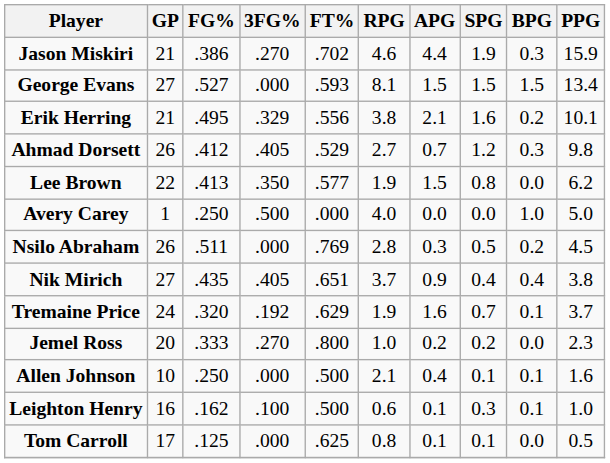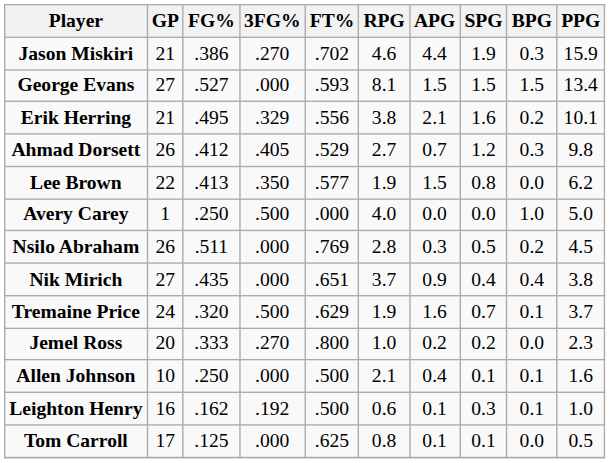(272, 279) .405 -> (272, 279) .000
(272, 311) .192 -> (272, 311) .500
(272, 408) .100 -> (272, 408) .192
